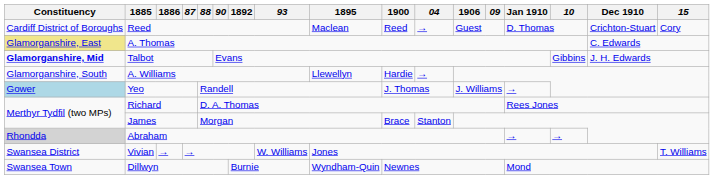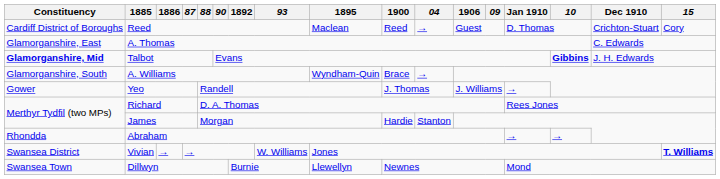(54, 43) khaki background -> (54, 43) no background
(569, 58) normal -> (570, 58) bold
(332, 74) Llewellyn -> (346, 74) Wyndham-Quin
(398, 74) Hardie -> (397, 74) Brace
(21, 89) lightblue background -> (21, 89) no background
(397, 120) Brace -> (398, 120) Hardie
(26, 136) lightgrey background -> (26, 136) no background
(683, 151) normal -> (688, 151) bold
(346, 167) Wyndham-Quin -> (332, 167) Llewellyn
